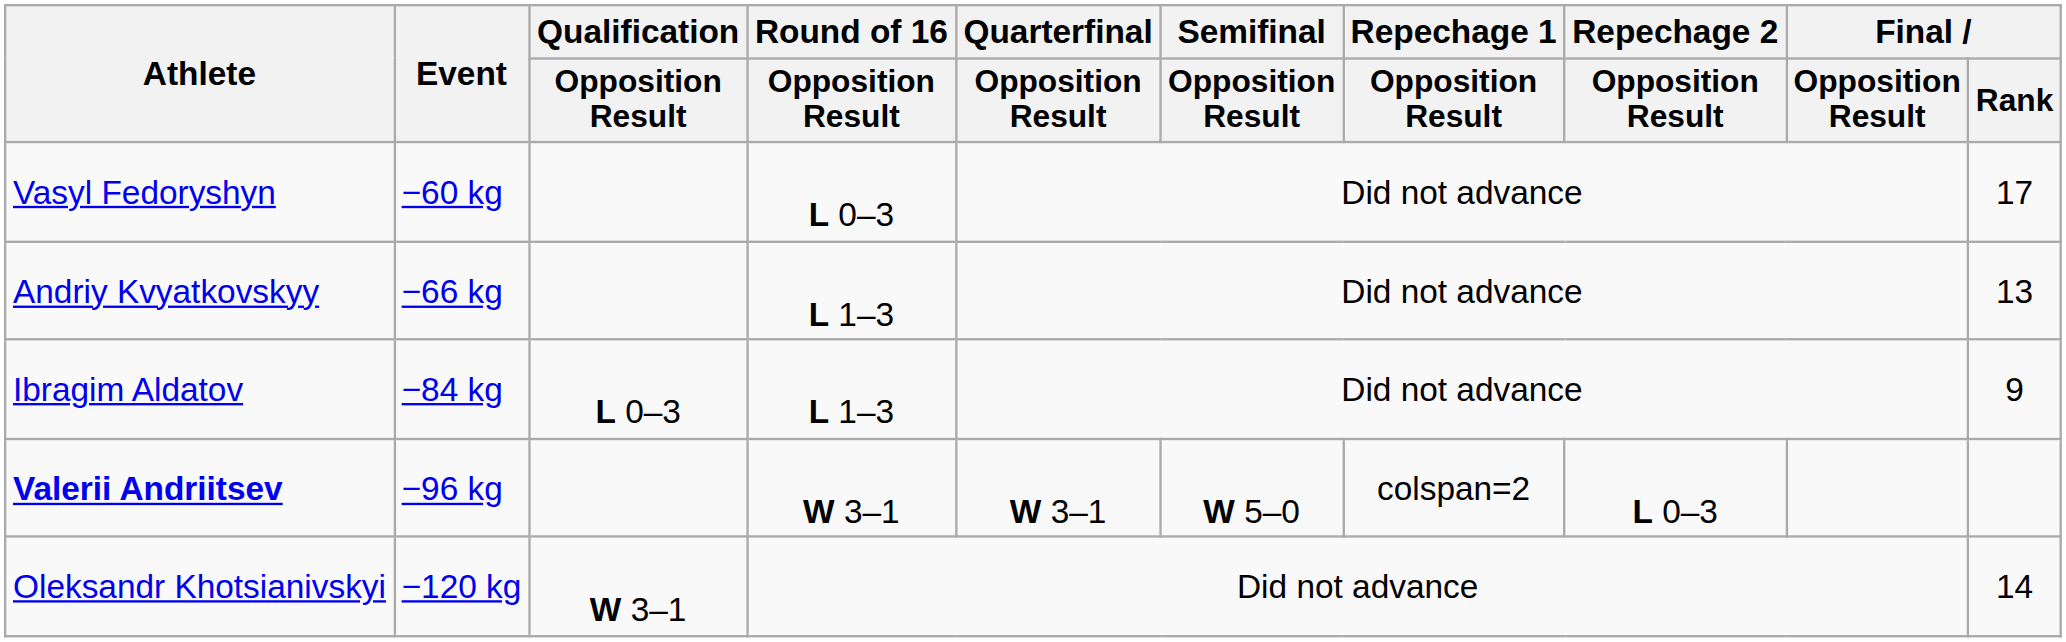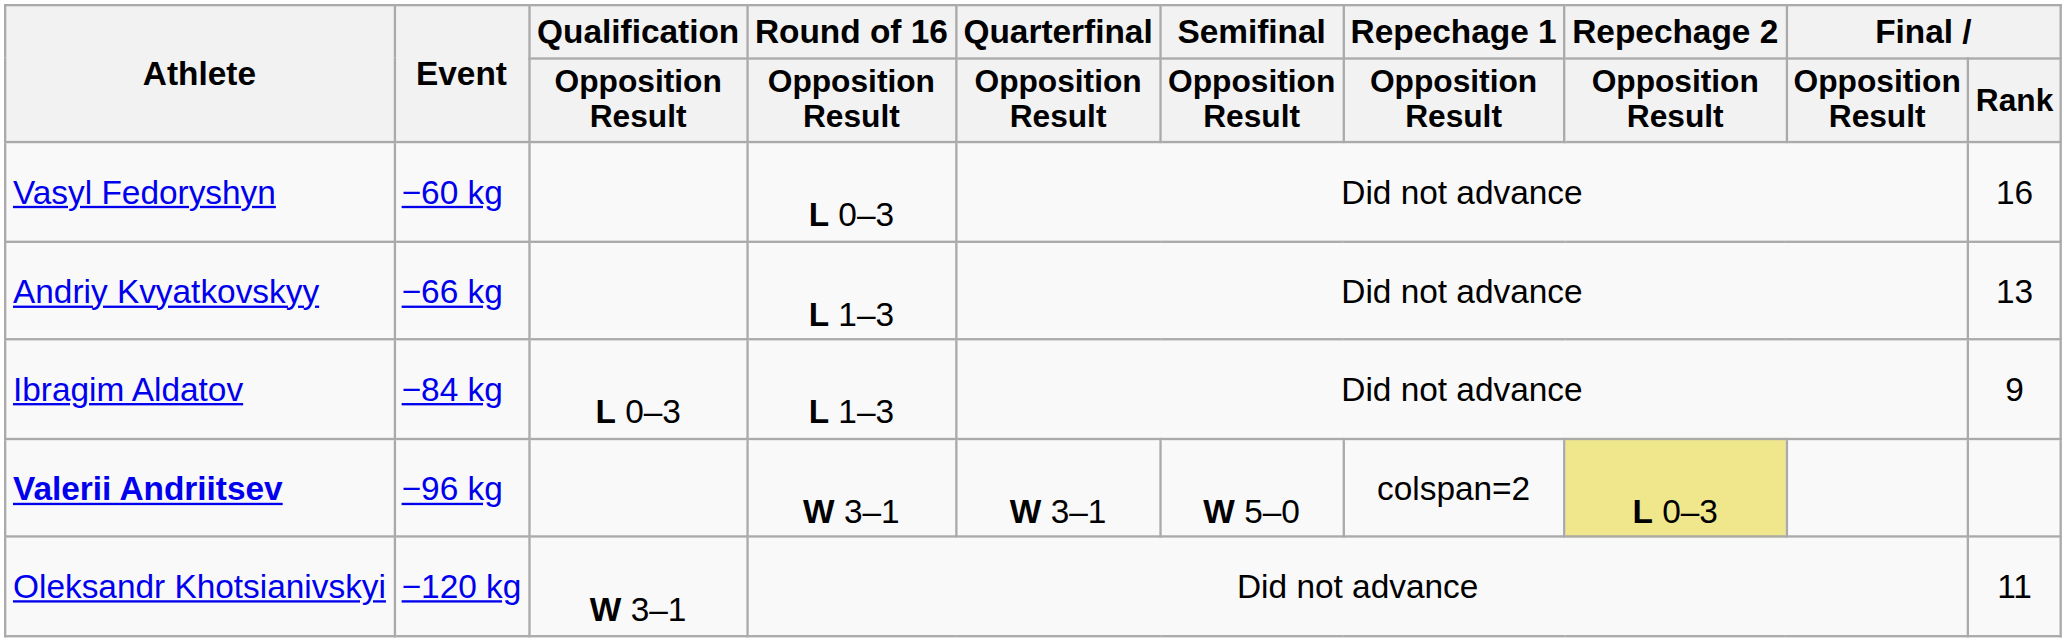(2015, 192) 17 -> (2015, 192) 16
(1675, 511) no background -> (1675, 511) khaki background
(2015, 587) 14 -> (2015, 587) 11
